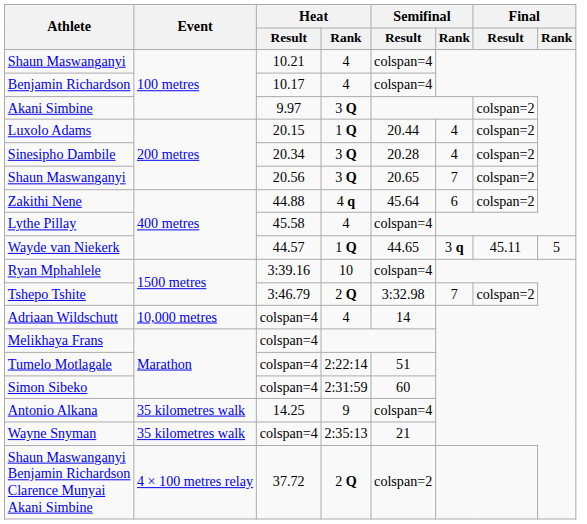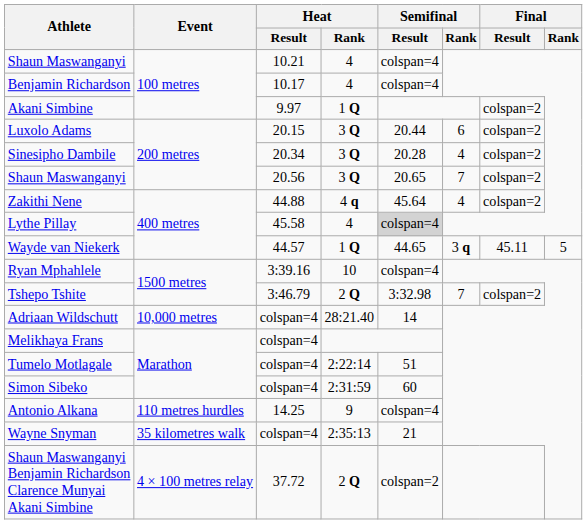(346, 108) 3 Q -> (349, 108) 1 Q
(346, 131) 1 Q -> (349, 131) 3 Q
(454, 131) 4 -> (461, 131) 6
(454, 201) 6 -> (461, 201) 4
(403, 224) no background -> (410, 224) lightgrey background
(346, 317) 4 -> (349, 317) 28:21.40
(191, 410) 35 kilometres walk -> (190, 410) 110 metres hurdles
